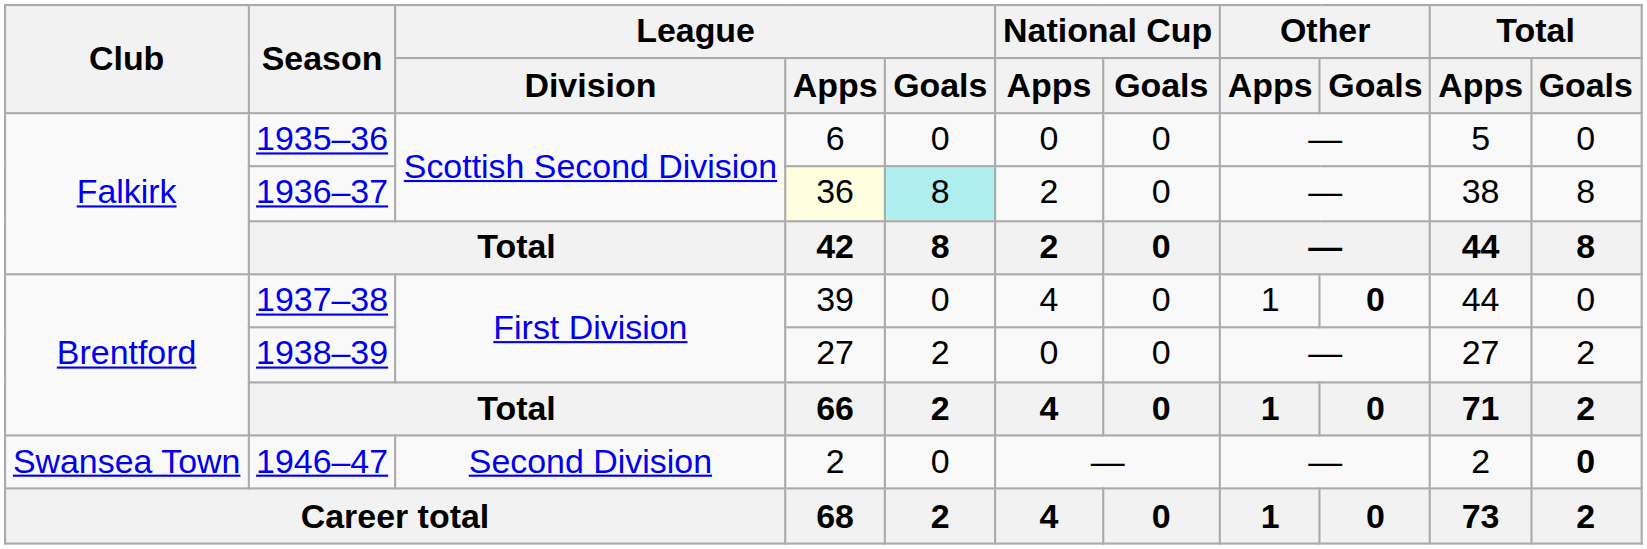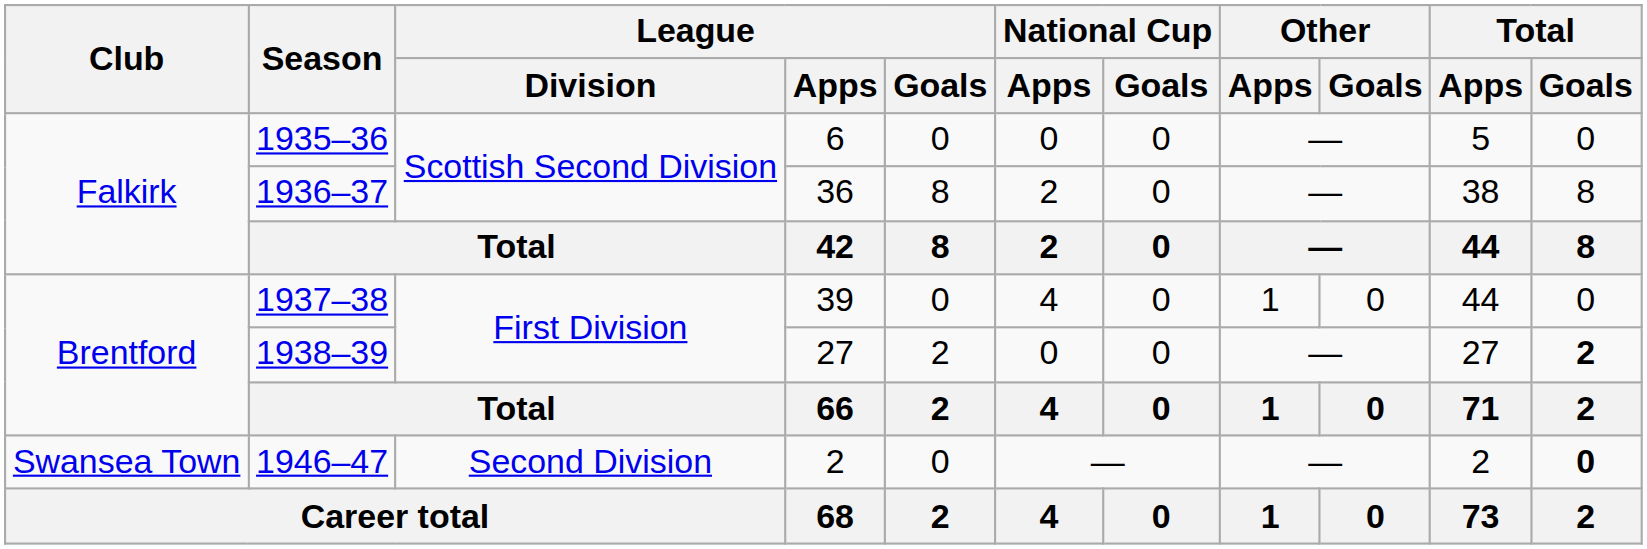(835, 192) lightyellow background -> (835, 192) no background
(940, 192) paleturquoise background -> (940, 192) no background
(1375, 300) bold -> (1375, 300) normal
(1586, 354) normal -> (1586, 354) bold
